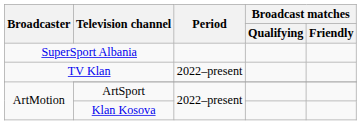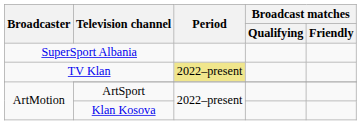(210, 71) no background -> (210, 71) khaki background
